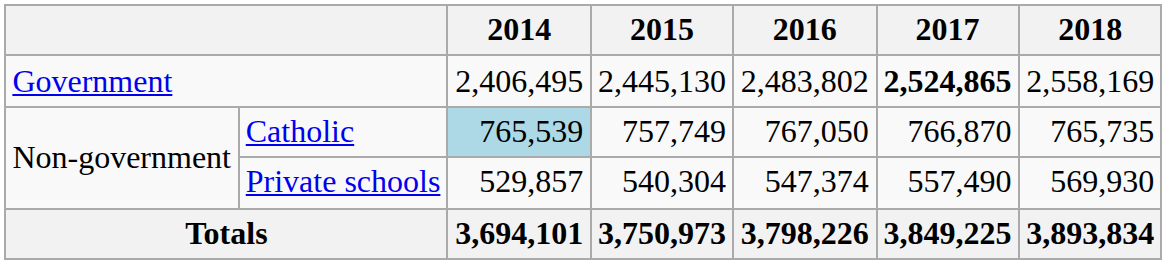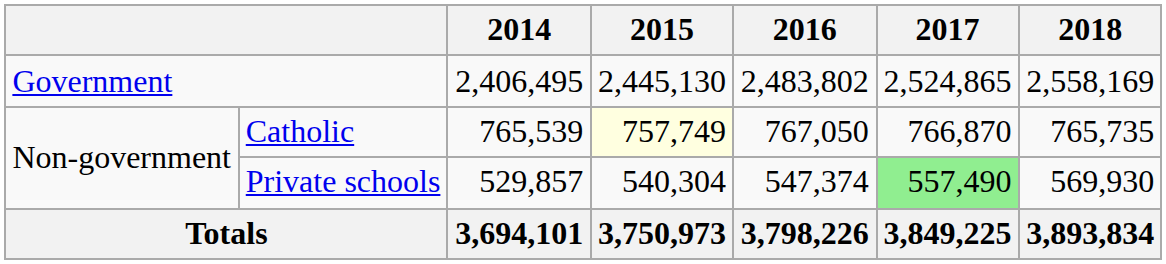(947, 80) bold -> (947, 80) normal
(531, 131) lightblue background -> (531, 131) no background
(674, 131) no background -> (674, 131) lightyellow background
(959, 182) no background -> (959, 182) lightgreen background
